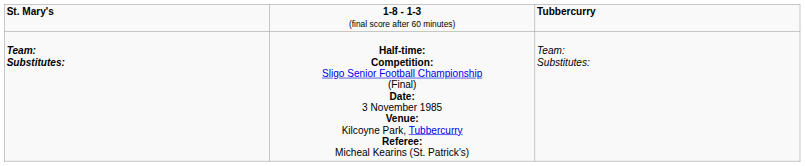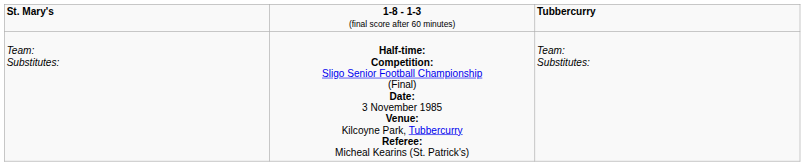(36, 56) bold -> (33, 56) normal
